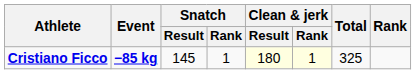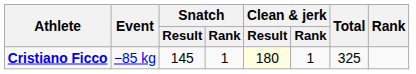(136, 58) bold -> (135, 58) normal
(312, 58) lightyellow background -> (310, 58) no background
